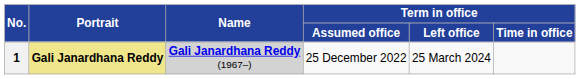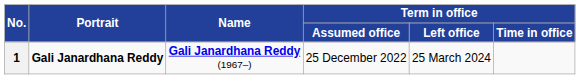(97, 58) khaki background -> (97, 58) no background
(234, 58) lightgrey background -> (234, 58) no background
